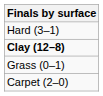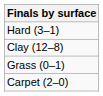(36, 48) bold -> (35, 48) normal
